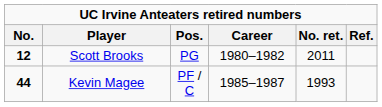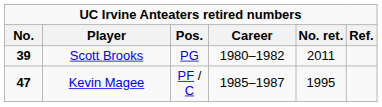(24, 55) 12 -> (24, 55) 39
(24, 83) 44 -> (24, 83) 47
(321, 83) 1993 -> (321, 83) 1995
